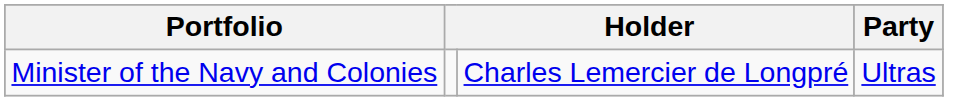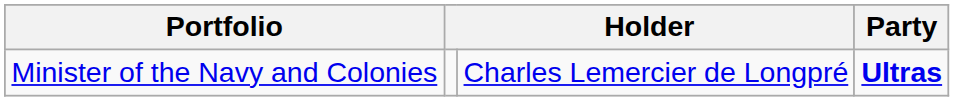(899, 72) normal -> (902, 72) bold
